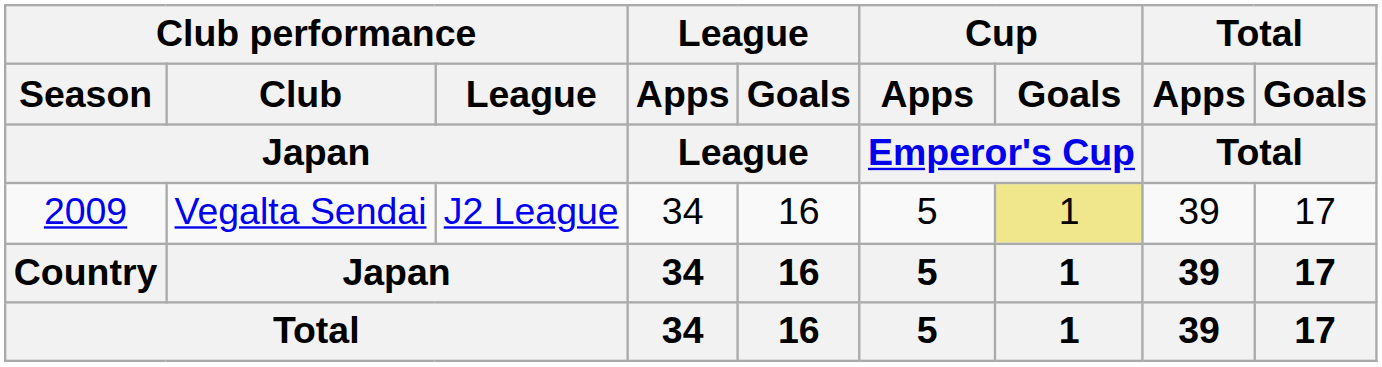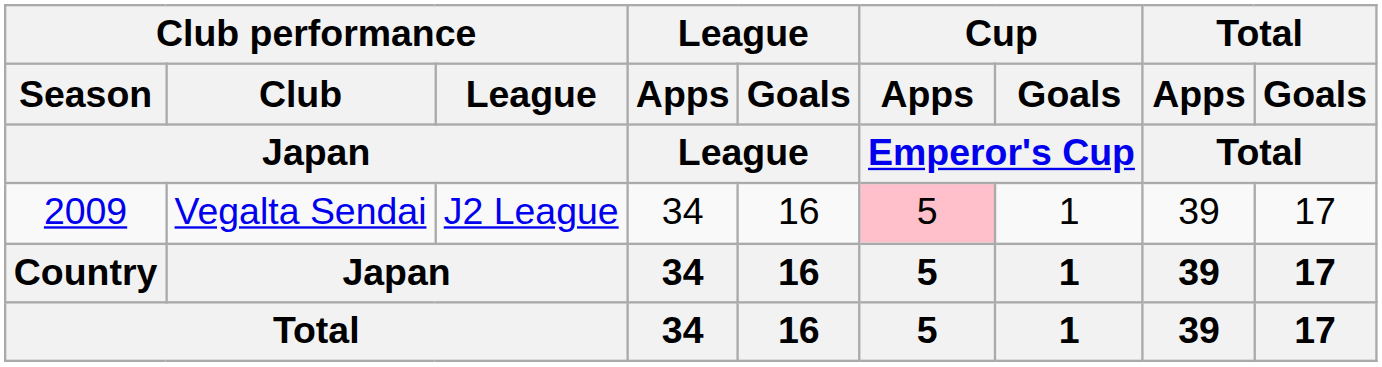(927, 212) no background -> (927, 212) pink background
(1069, 212) khaki background -> (1069, 212) no background
